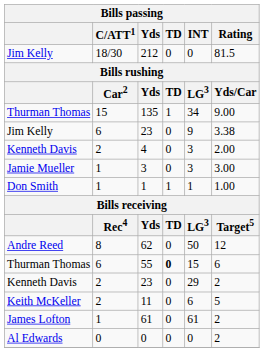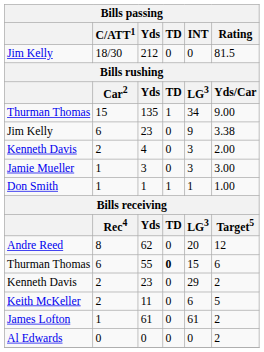(193, 245) 50 -> (193, 245) 20
